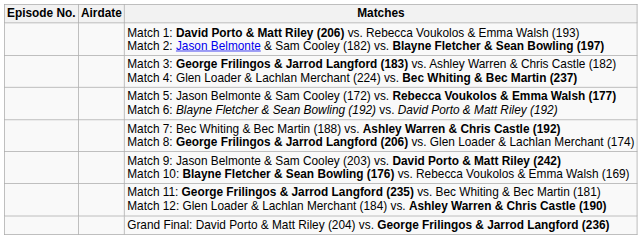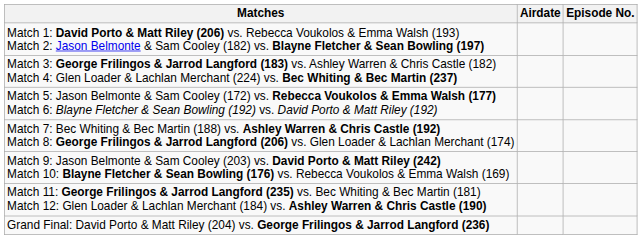columns swapped: (41, 13) <-> (381, 13)
